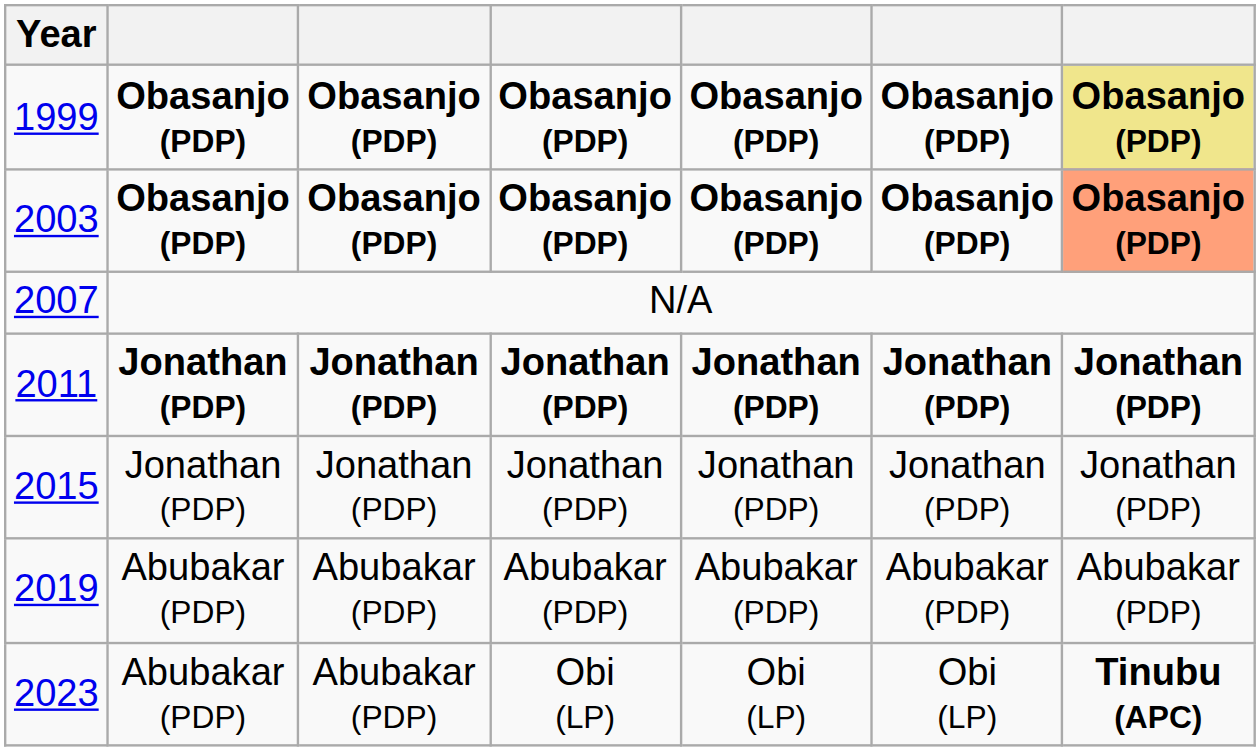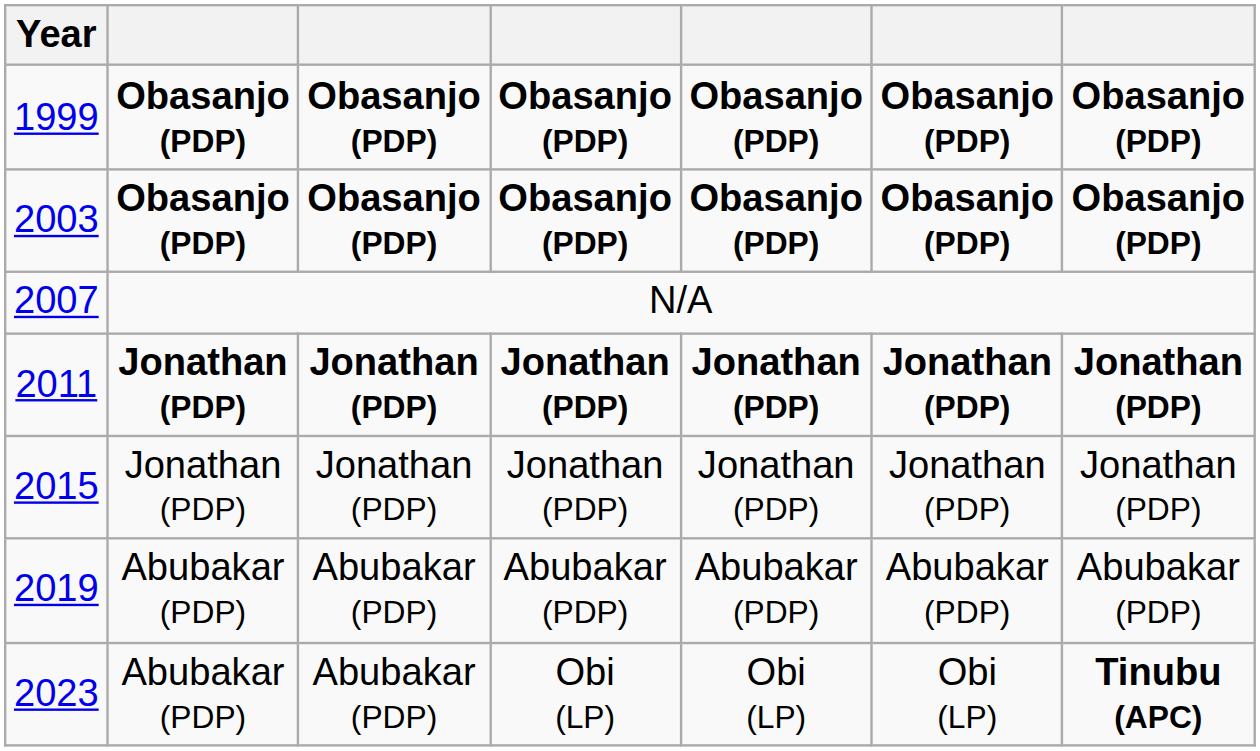(1158, 116) khaki background -> (1158, 116) no background
(1158, 219) lightsalmon background -> (1158, 219) no background
